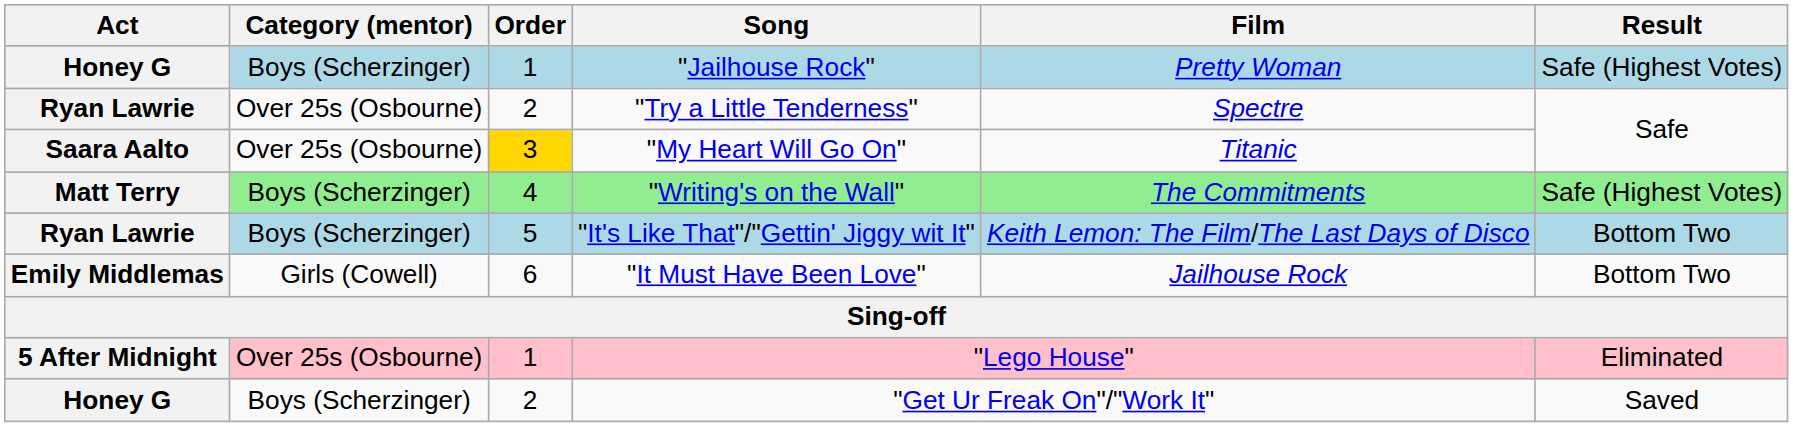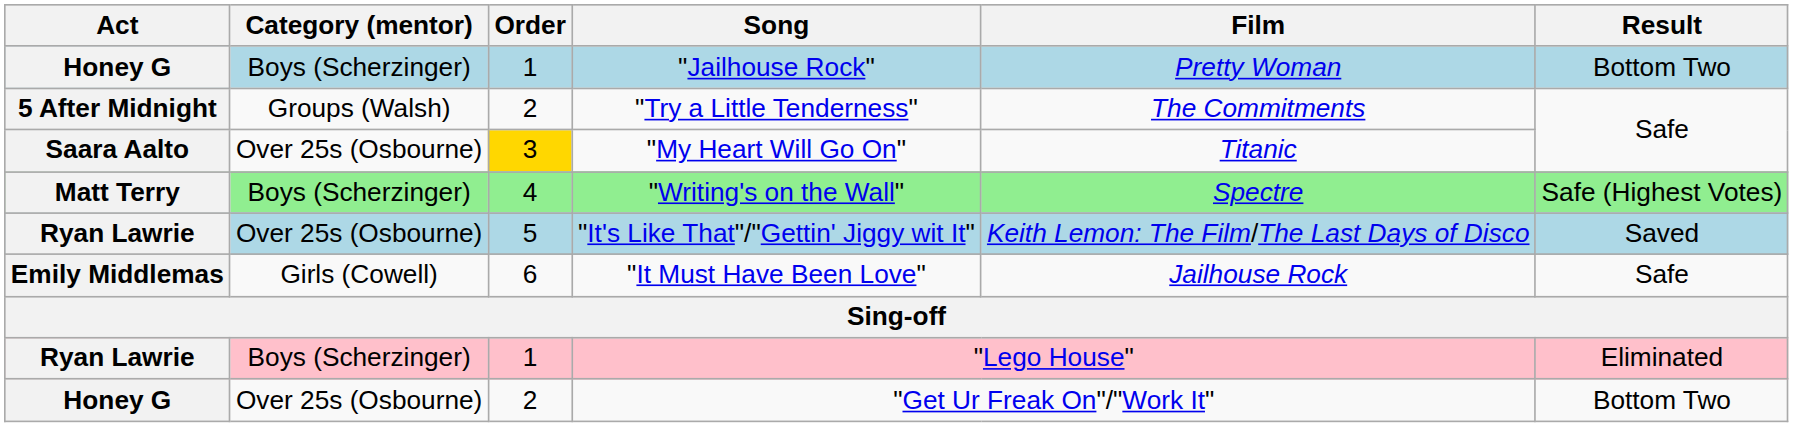(1662, 66) Safe (Highest Votes) -> (1662, 66) Bottom Two
(117, 108) Ryan Lawrie -> (117, 108) 5 After Midnight
(359, 108) Over 25s (Osbourne) -> (359, 108) Groups (Walsh)
(1258, 108) Spectre -> (1258, 108) The Commitments
(1258, 191) The Commitments -> (1258, 191) Spectre
(359, 233) Boys (Scherzinger) -> (359, 233) Over 25s (Osbourne)
(1662, 233) Bottom Two -> (1662, 233) Saved
(1662, 274) Bottom Two -> (1662, 274) Safe
(117, 358) 5 After Midnight -> (117, 358) Ryan Lawrie
(359, 358) Over 25s (Osbourne) -> (359, 358) Boys (Scherzinger)
(359, 399) Boys (Scherzinger) -> (359, 399) Over 25s (Osbourne)
(1662, 399) Saved -> (1662, 399) Bottom Two
